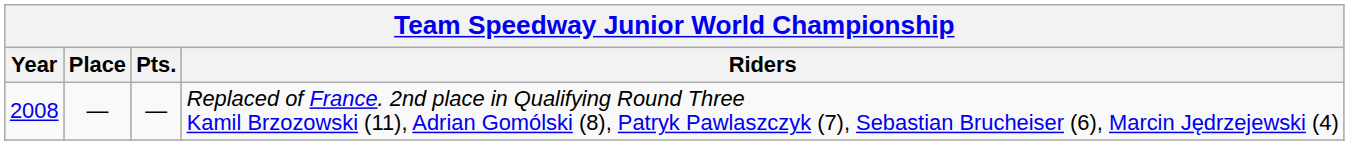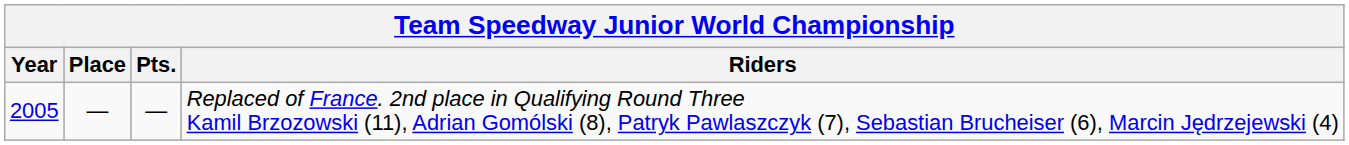(34, 111) 2008 -> (34, 111) 2005
